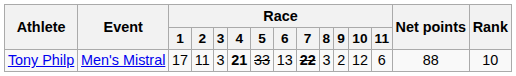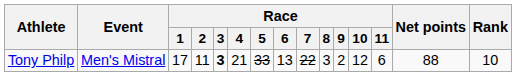(221, 60) normal -> (221, 60) bold
(239, 60) bold -> (239, 60) normal
(308, 60) bold -> (308, 60) normal
